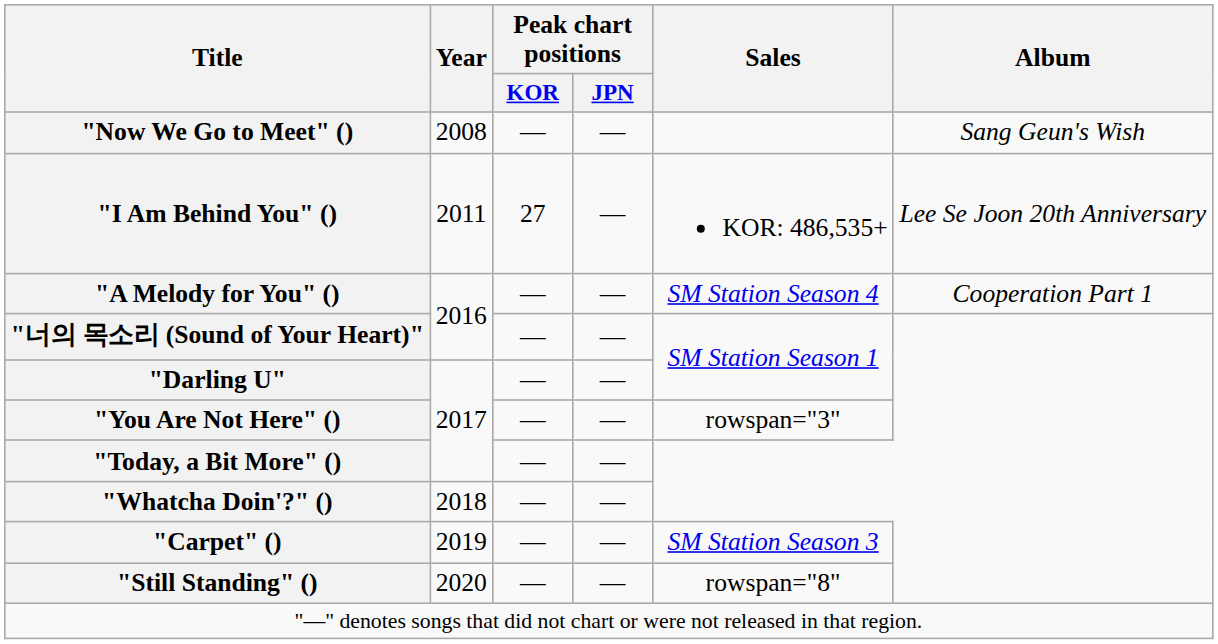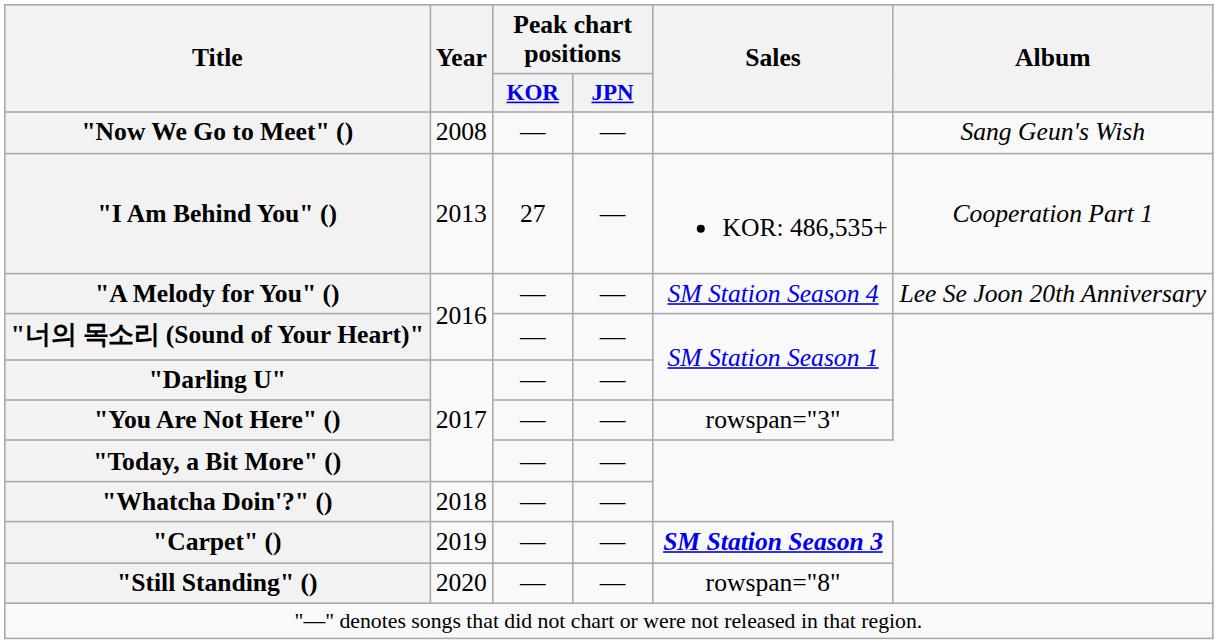(461, 212) 2011 -> (461, 212) 2013
(1053, 212) Lee Se Joon 20th Anniversary -> (1053, 212) Cooperation Part 1
(1053, 293) Cooperation Part 1 -> (1053, 293) Lee Se Joon 20th Anniversary
(773, 541) normal -> (773, 541) bold
